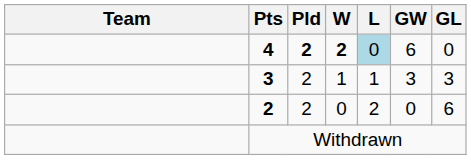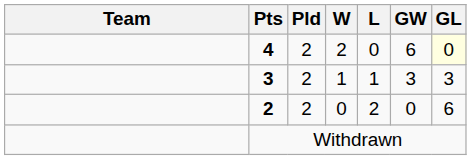(306, 49) bold -> (306, 49) normal
(342, 49) bold -> (342, 49) normal
(374, 49) lightblue background -> (374, 49) no background
(449, 49) no background -> (449, 49) lightyellow background
